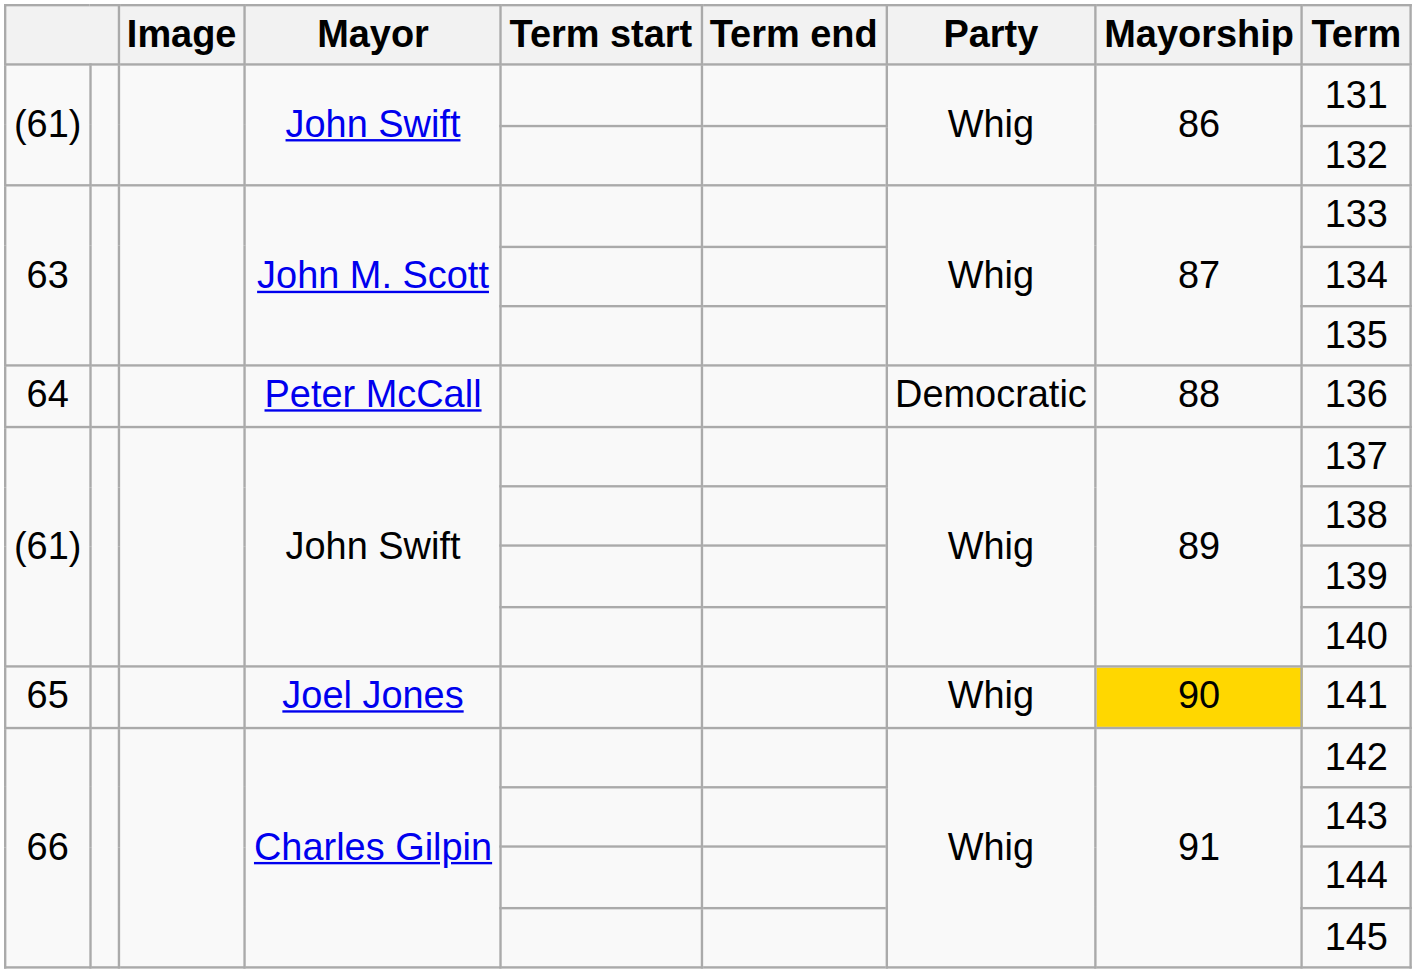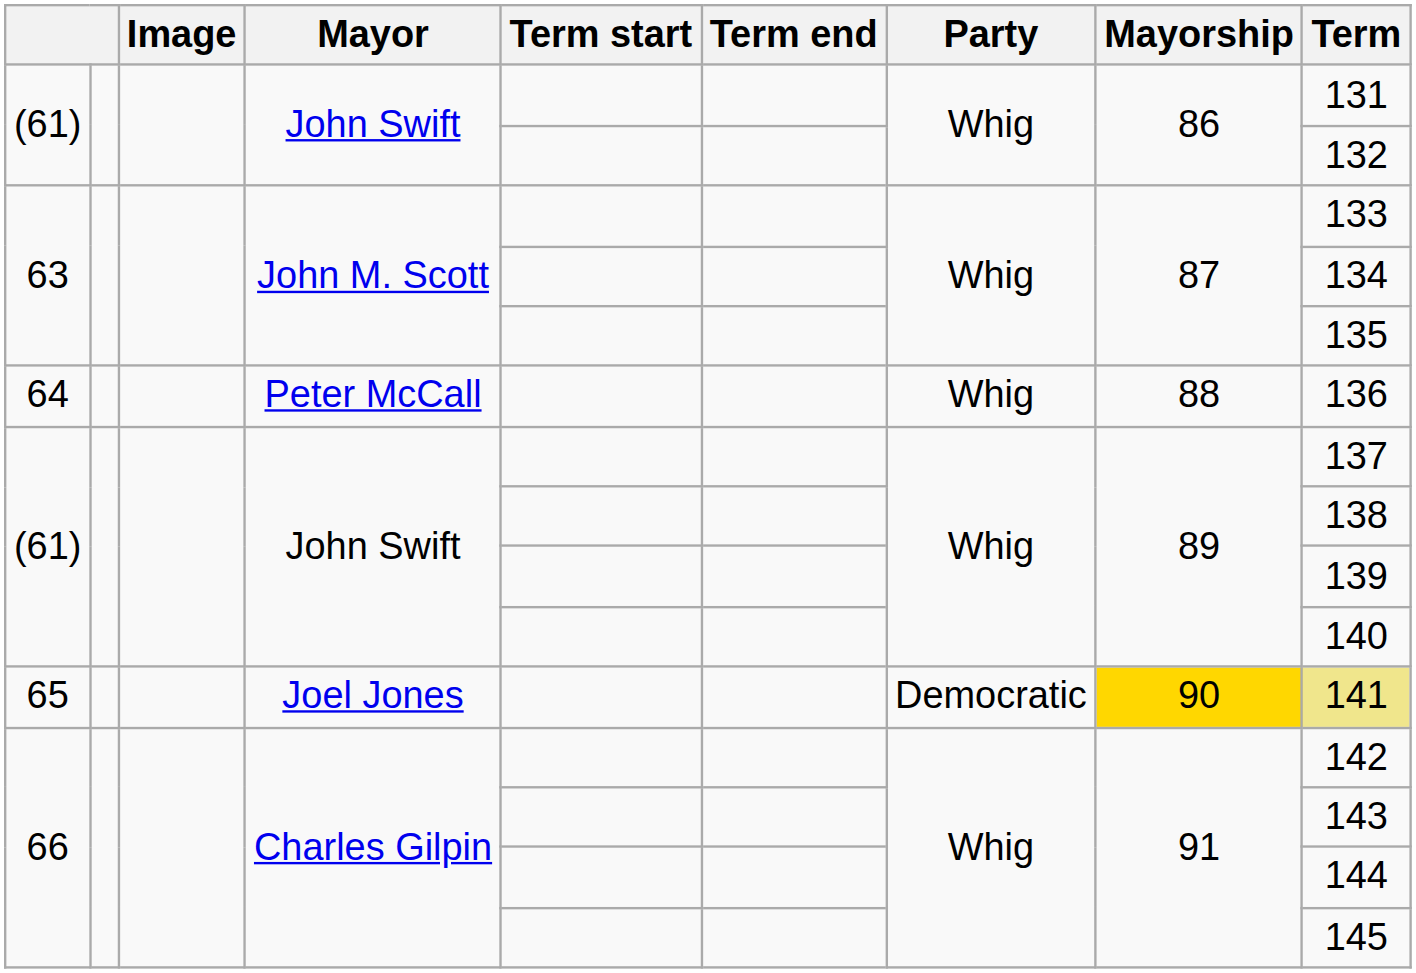(991, 395) Democratic -> (991, 395) Whig
(991, 696) Whig -> (991, 696) Democratic
(1356, 696) no background -> (1356, 696) khaki background
